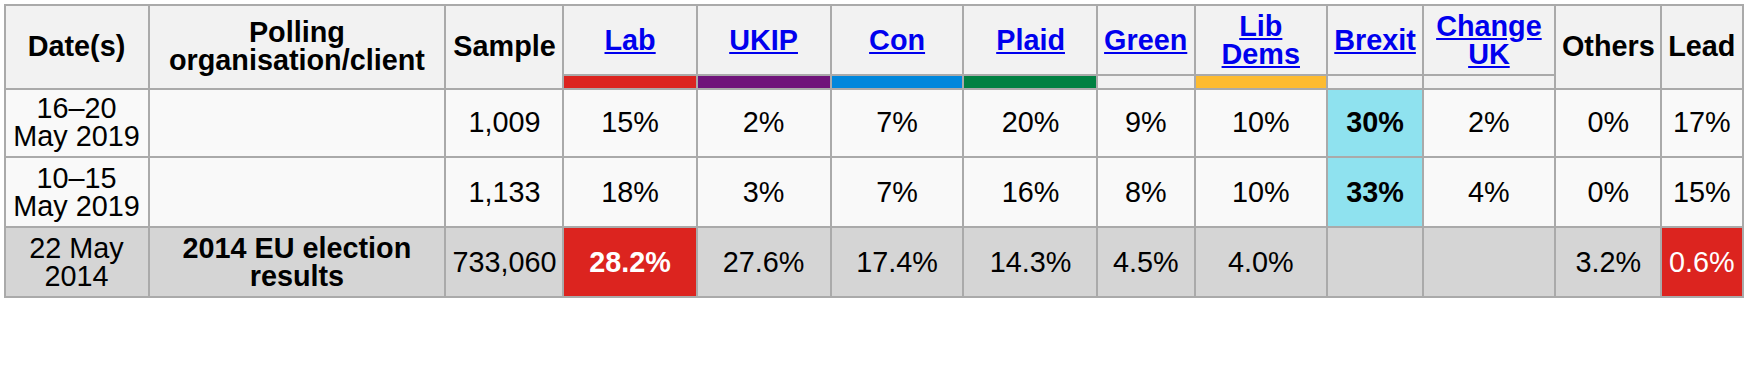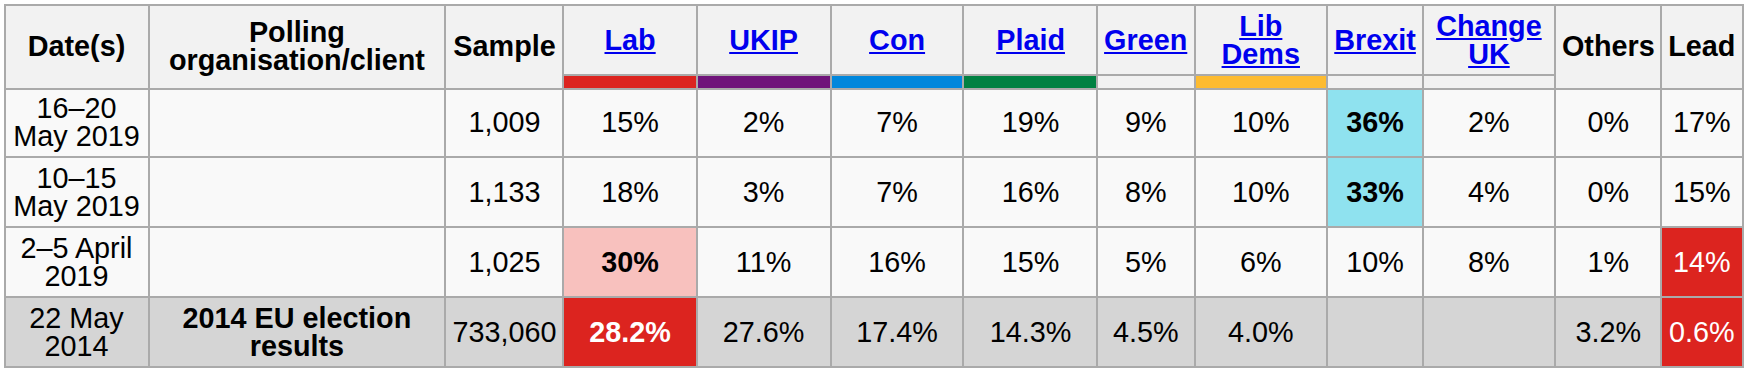(1031, 123) 20% -> (1031, 123) 19%
(1375, 123) 30% -> (1375, 123) 36%
+ row: (76, 262)
